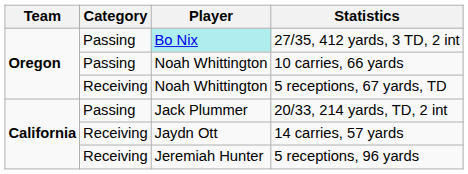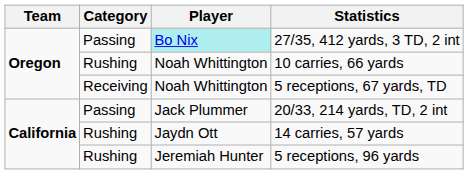(109, 63) Passing -> (110, 63) Rushing
(115, 133) Receiving -> (110, 133) Rushing
(115, 156) Receiving -> (110, 156) Rushing
